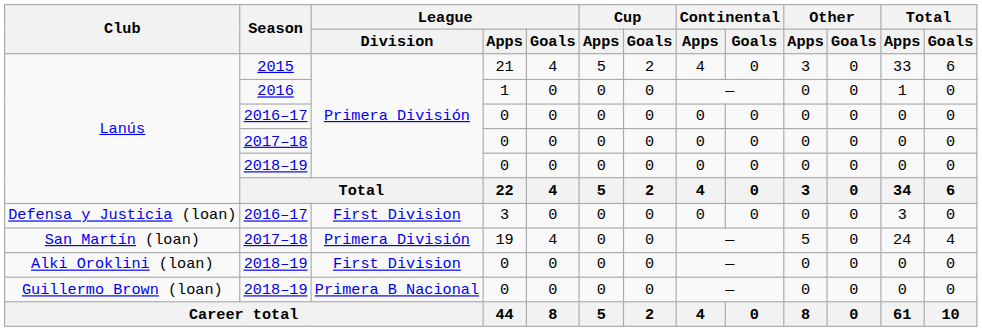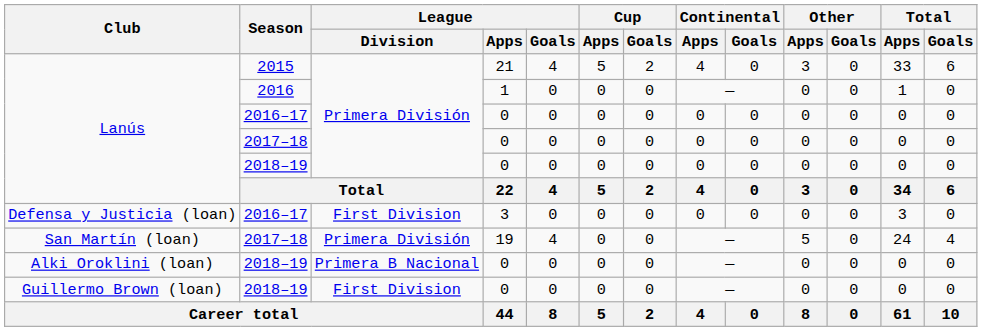(397, 265) First Division -> (397, 265) Primera B Nacional
(397, 290) Primera B Nacional -> (397, 290) First Division
